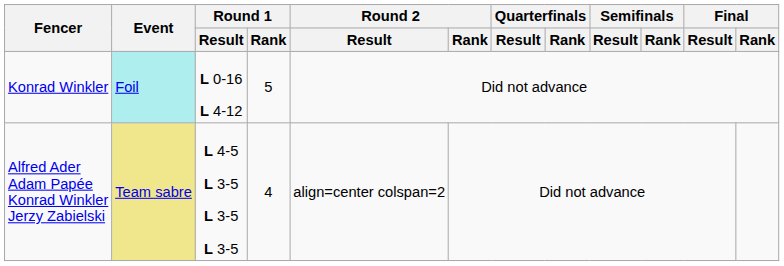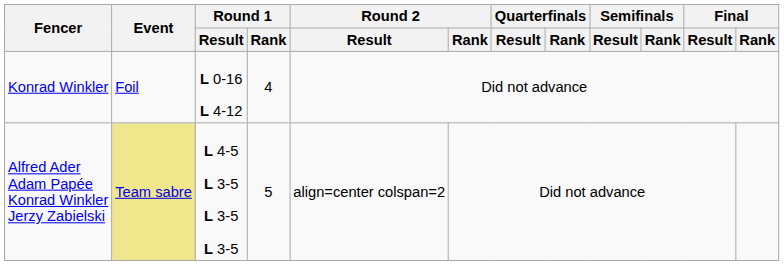(127, 87) paleturquoise background -> (127, 87) no background
(268, 87) 5 -> (268, 87) 4
(268, 192) 4 -> (268, 192) 5
